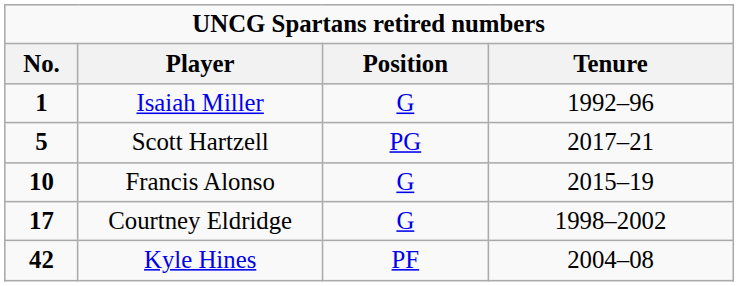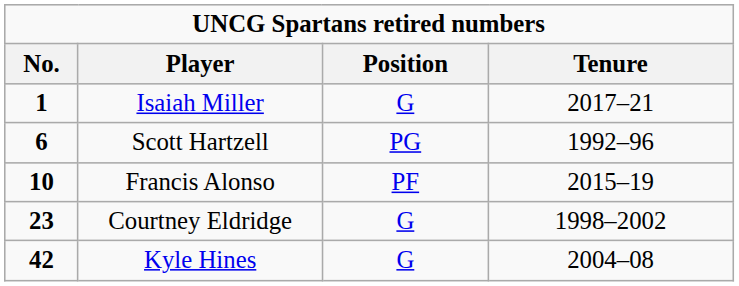(611, 102) 1992–96 -> (611, 102) 2017–21
(41, 142) 5 -> (41, 142) 6
(611, 142) 2017–21 -> (611, 142) 1992–96
(405, 181) G -> (405, 181) PF
(41, 220) 17 -> (41, 220) 23
(405, 260) PF -> (405, 260) G
